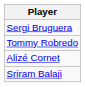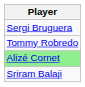(33, 58) no background -> (33, 58) lightgreen background
